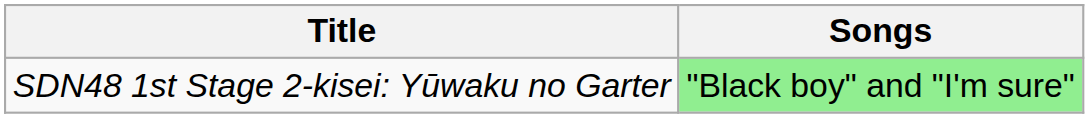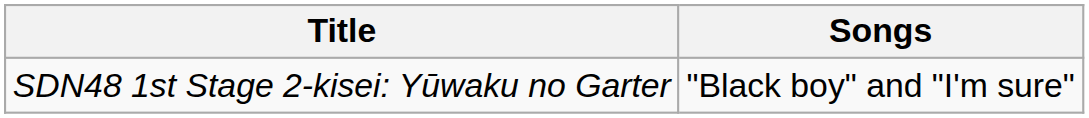(881, 84) lightgreen background -> (881, 84) no background
